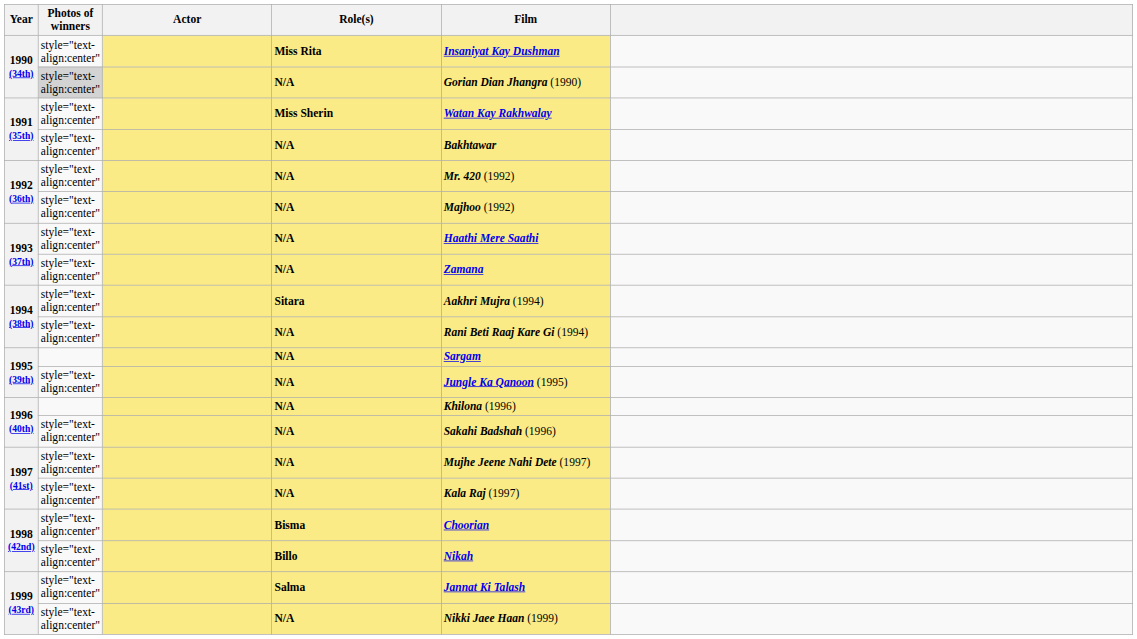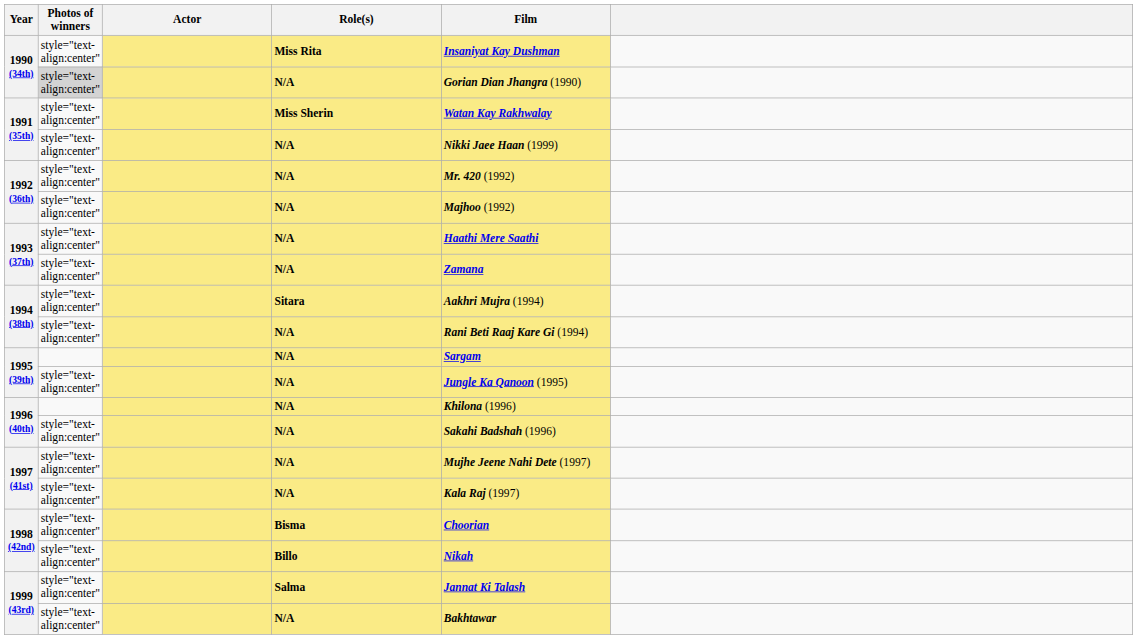(470, 145) Bakhtawar -> (501, 145) Nikki Jaee Haan (1999)
(501, 618) Nikki Jaee Haan (1999) -> (470, 618) Bakhtawar
